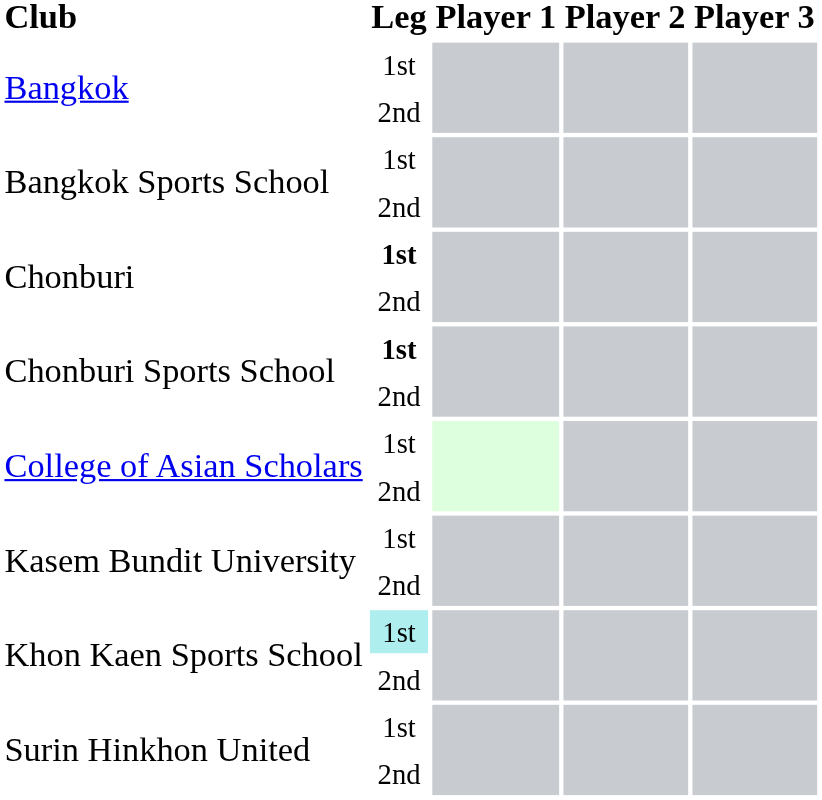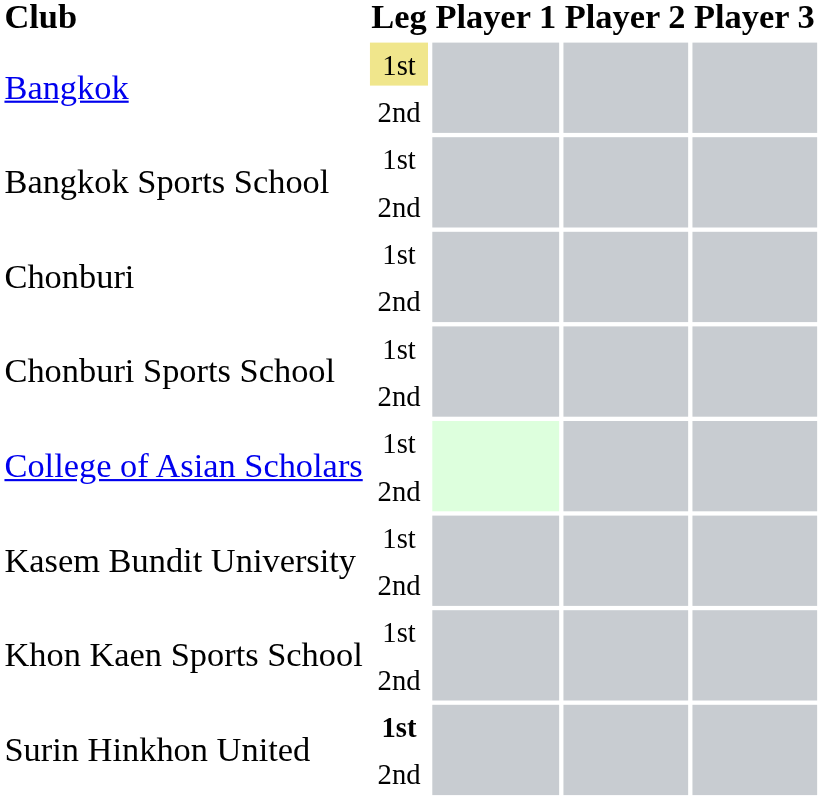(399, 65) no background -> (399, 65) khaki background
(399, 252) bold -> (399, 254) normal
(399, 347) bold -> (399, 349) normal
(399, 633) paleturquoise background -> (399, 633) no background
(399, 727) normal -> (399, 725) bold
